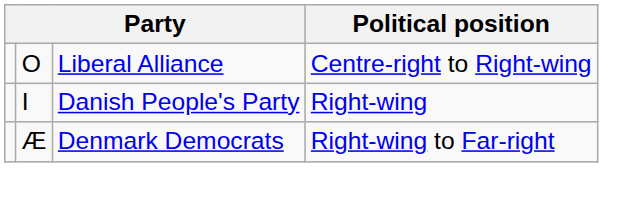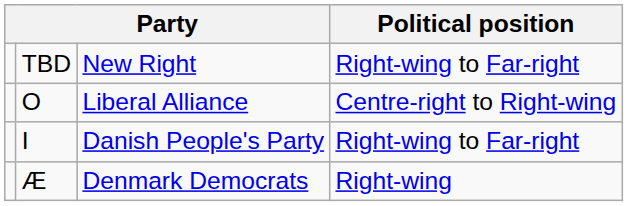+ row: (139, 63)
(369, 102) Right-wing -> (457, 141) Right-wing to Far-right
(433, 141) Right-wing to Far-right -> (394, 180) Right-wing
